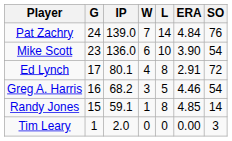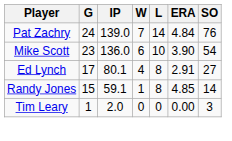(216, 70) 72 -> (210, 70) 27
- row: (45, 88)
